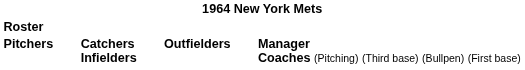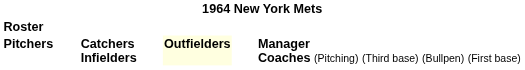(197, 43) no background -> (197, 43) lightyellow background
